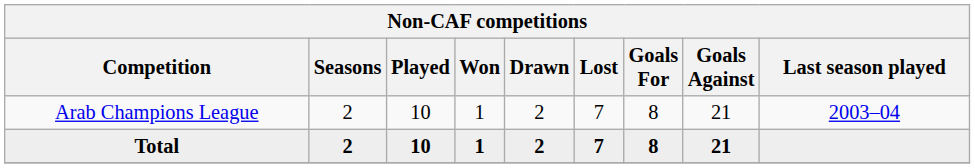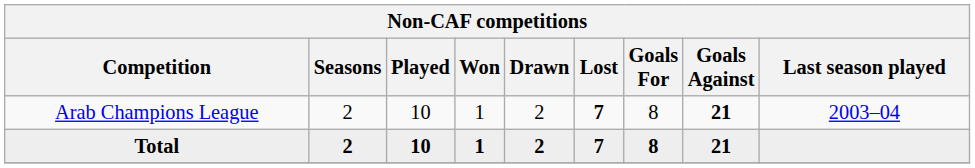(599, 112) normal -> (599, 112) bold
(721, 112) normal -> (721, 112) bold
